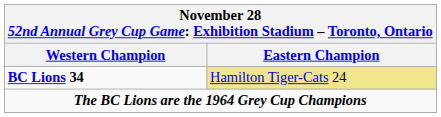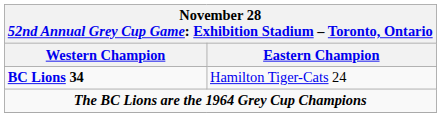(278, 77) khaki background -> (278, 77) no background
